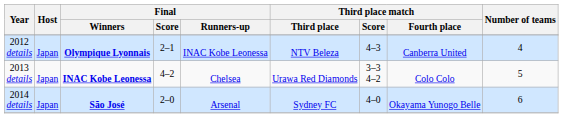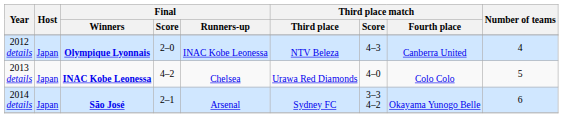(167, 47) 2–1 -> (167, 47) 2–0
(373, 73) 3–3 4–2 -> (373, 73) 4–0
(167, 100) 2–0 -> (167, 100) 2–1
(373, 100) 4–0 -> (373, 100) 3–3 4–2
